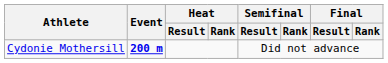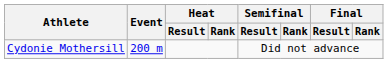(147, 49) bold -> (147, 49) normal
